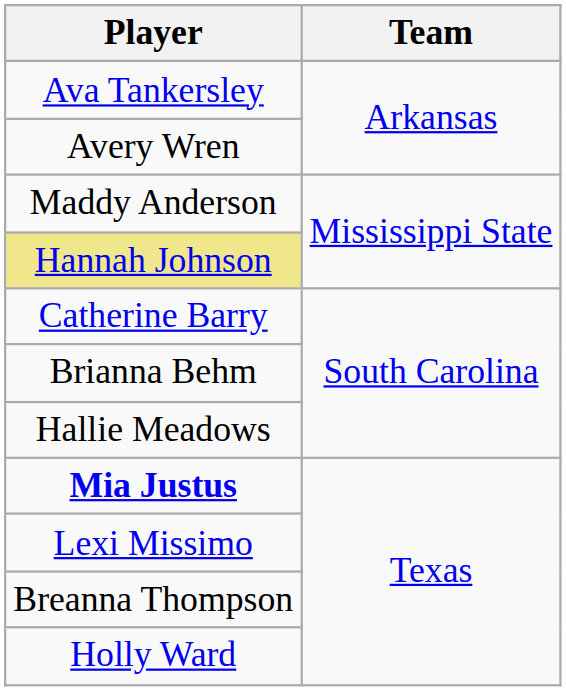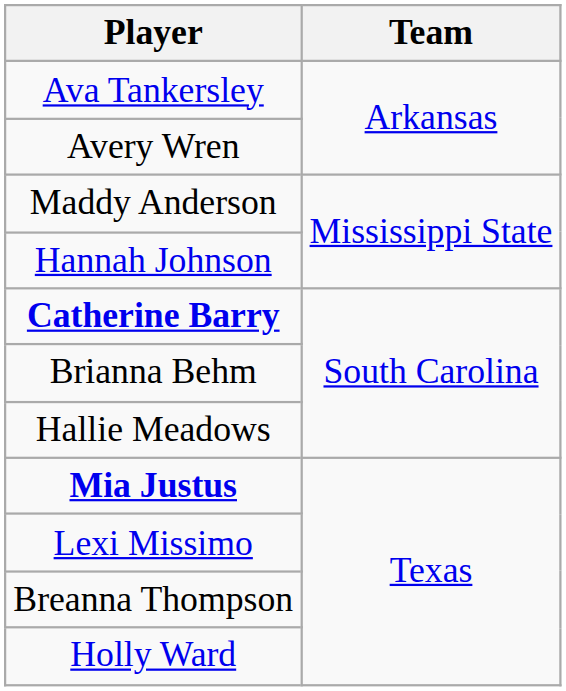(153, 259) khaki background -> (153, 259) no background
(153, 315) normal -> (153, 315) bold
